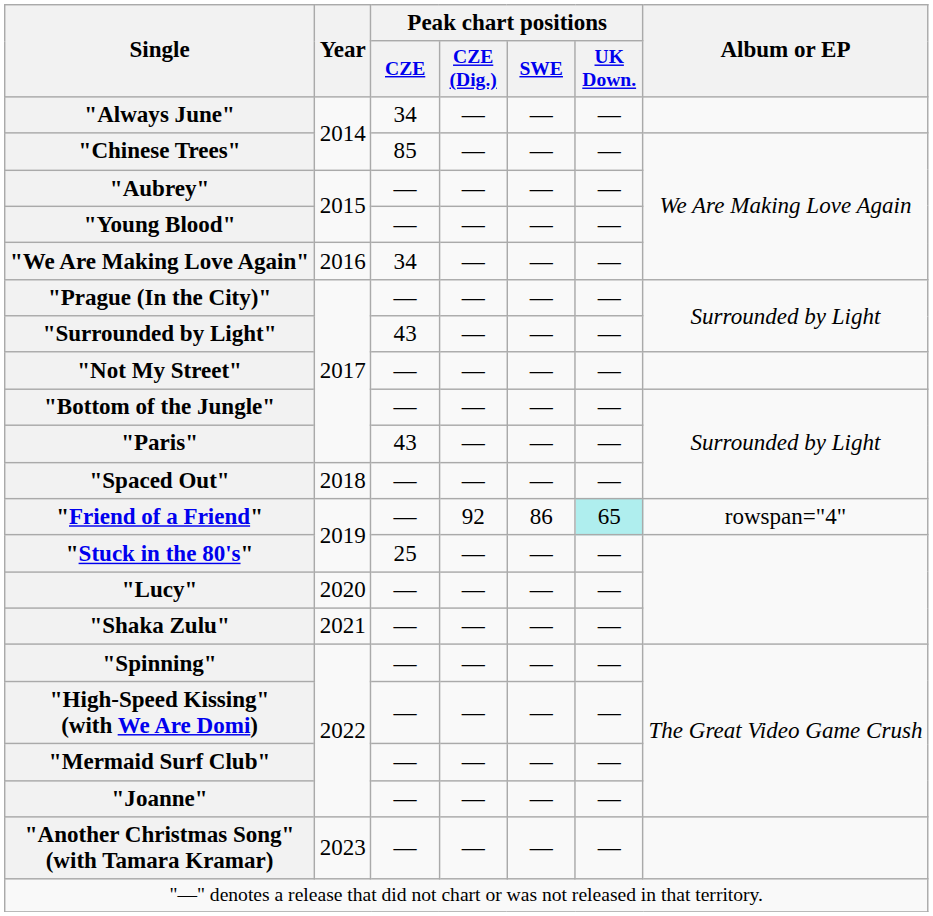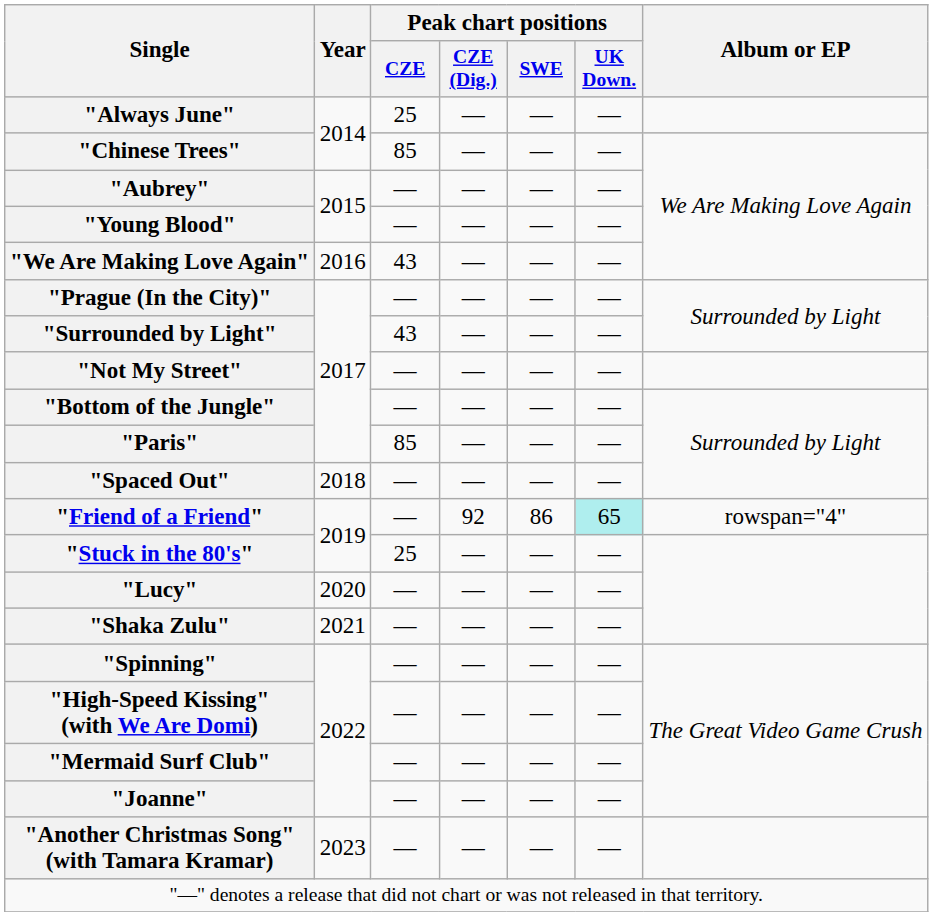(405, 114) 34 -> (405, 114) 25
(405, 260) 34 -> (405, 260) 43
(405, 443) 43 -> (405, 443) 85
